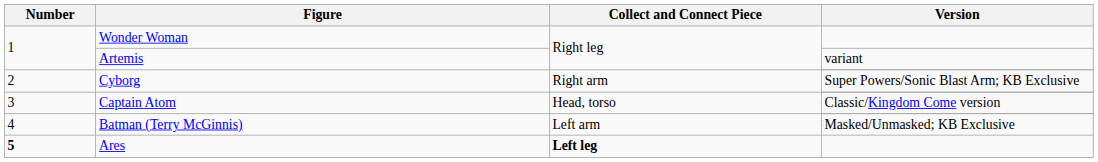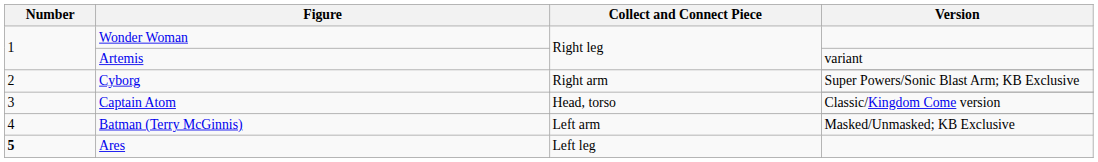(575, 146) bold -> (574, 146) normal
